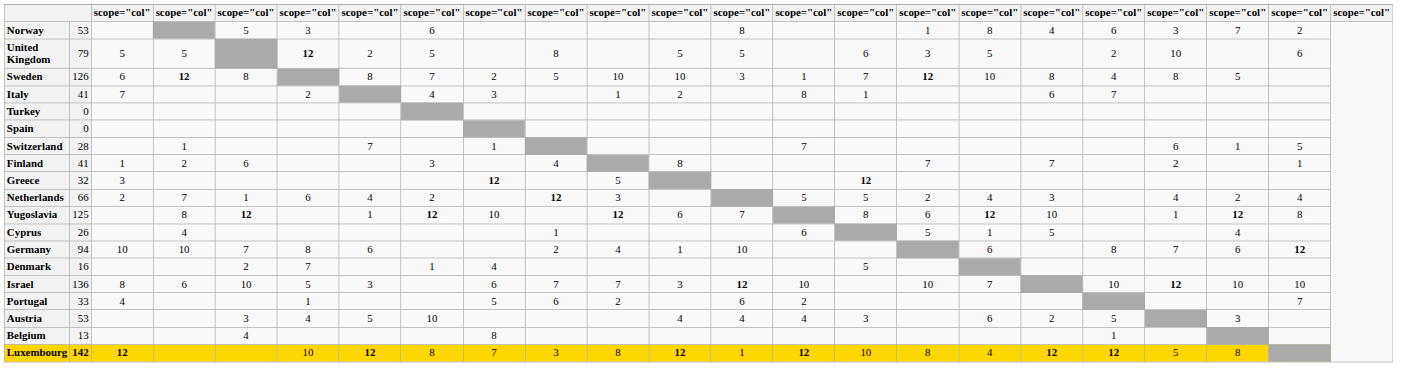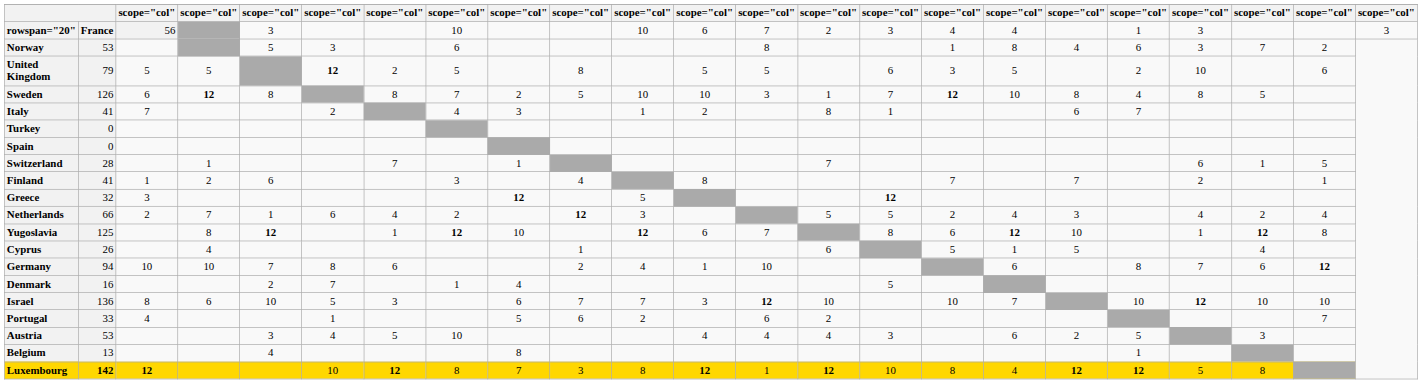+ row: (41, 30)
